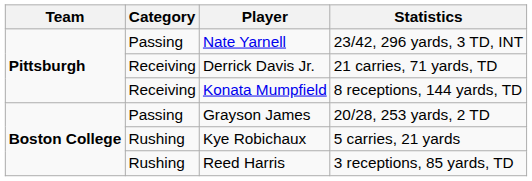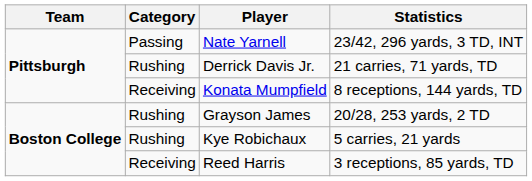(162, 65) Receiving -> (157, 65) Rushing
(156, 114) Passing -> (157, 114) Rushing
(157, 163) Rushing -> (162, 163) Receiving
